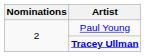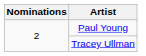(105, 43) bold -> (103, 43) normal
